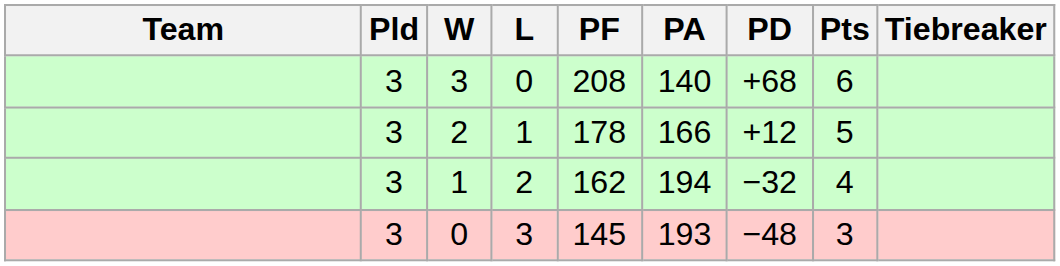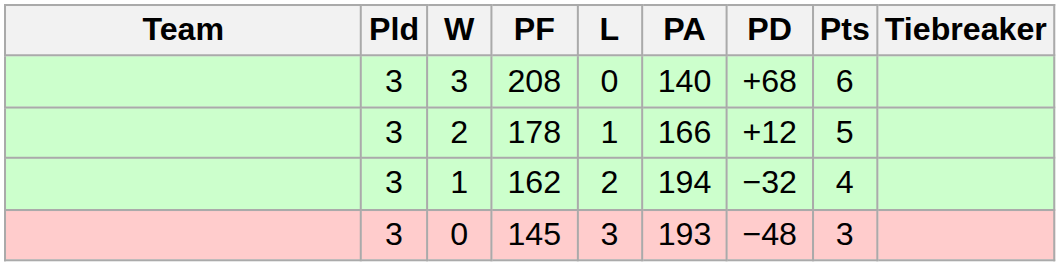columns swapped: (524, 30) <-> (599, 30)
